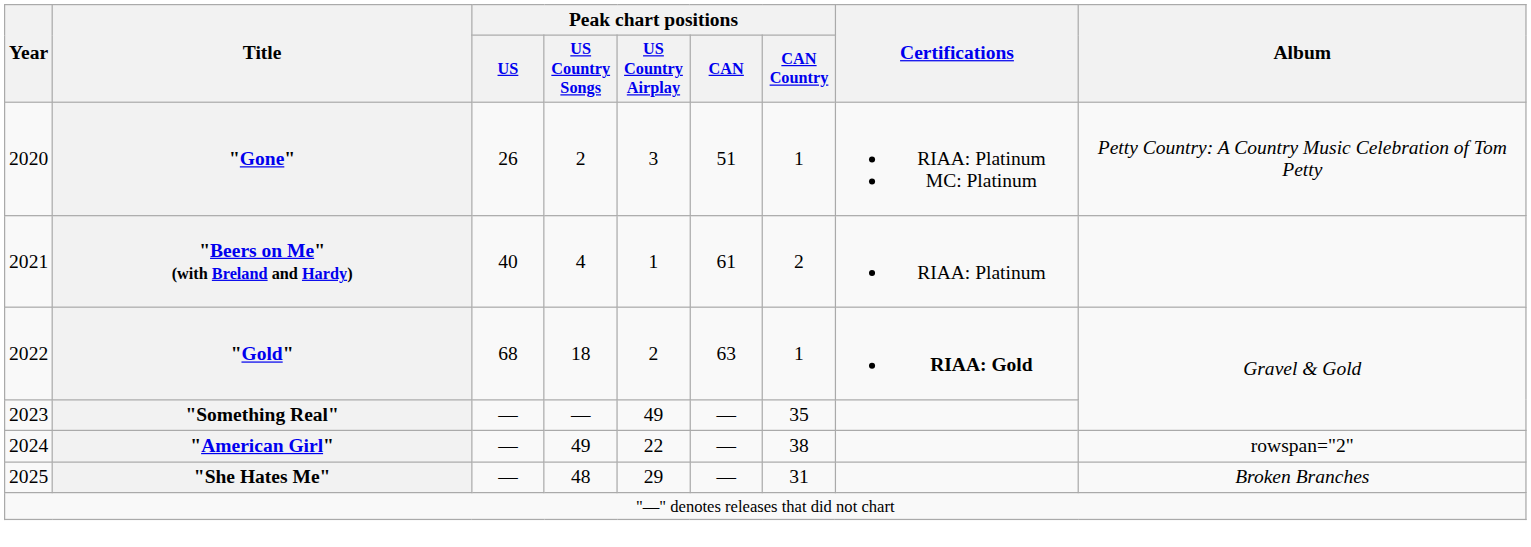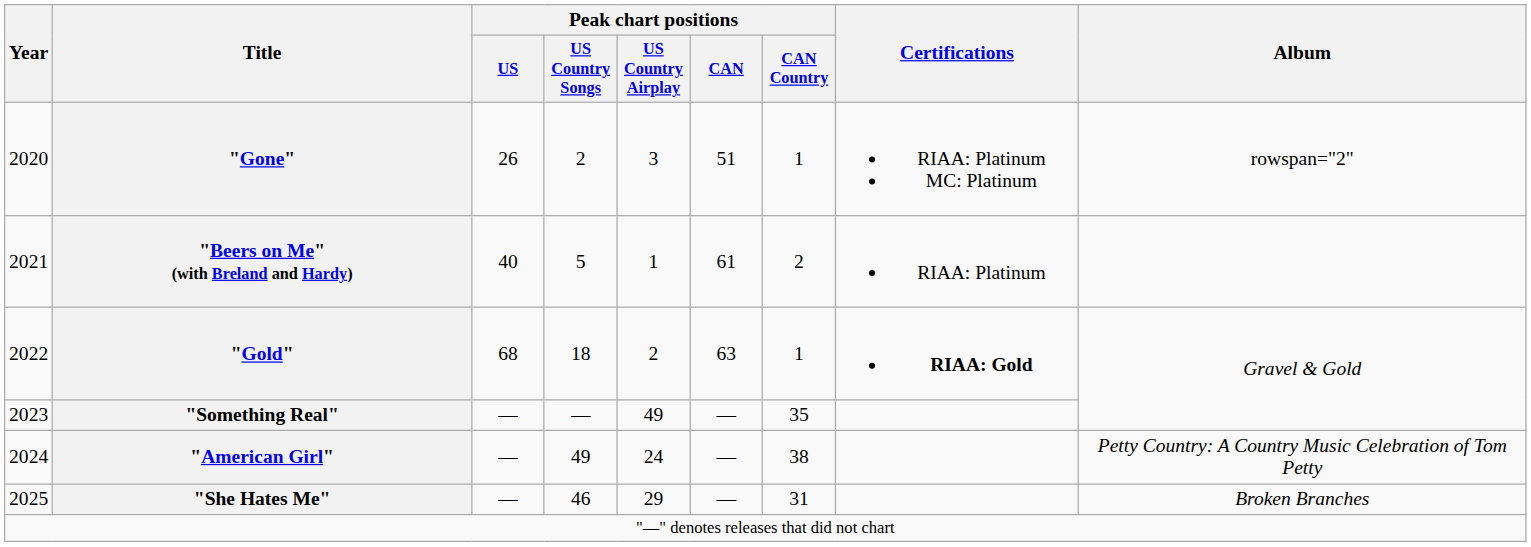(1302, 158) Petty Country: A Country Music Celebration of Tom Petty -> (1302, 158) rowspan="2"
(581, 261) 4 -> (581, 261) 5
(653, 445) 22 -> (653, 456) 24
(1302, 445) rowspan="2" -> (1302, 456) Petty Country: A Country Music Celebration of Tom Petty
(581, 476) 48 -> (581, 498) 46
